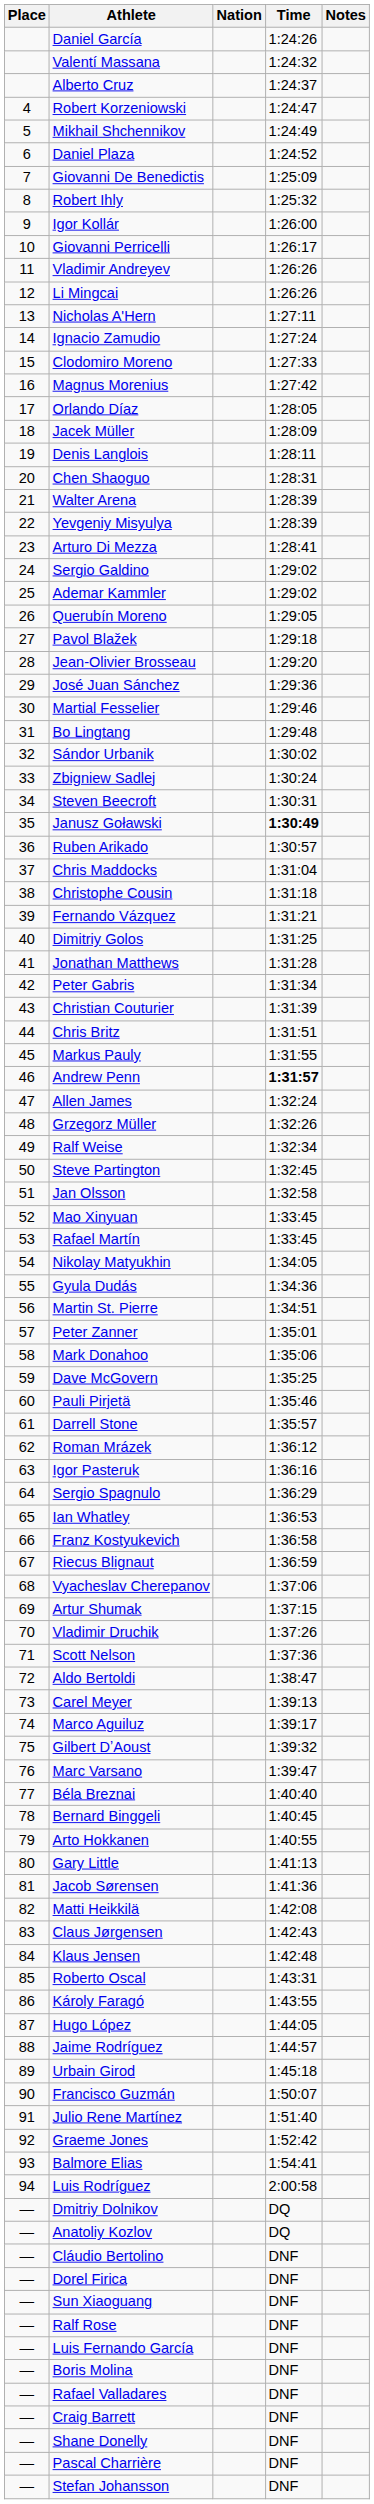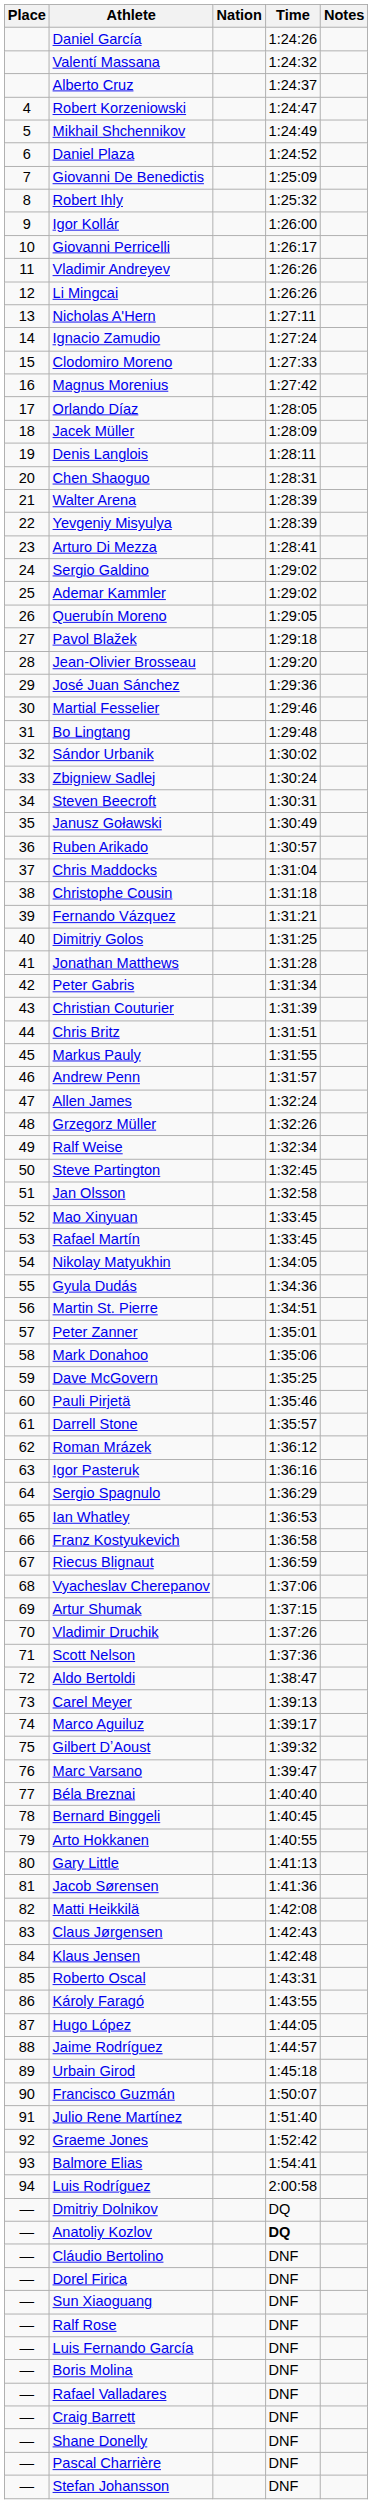(294, 824) bold -> (293, 824) normal
(294, 1078) bold -> (293, 1078) normal
(280, 2232) normal -> (280, 2232) bold
